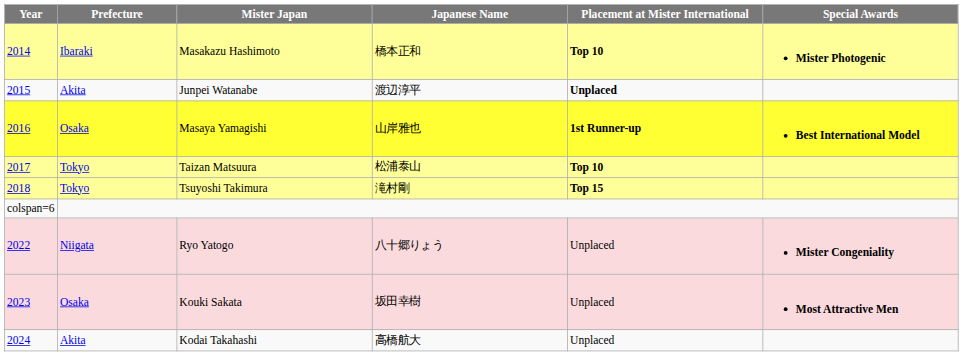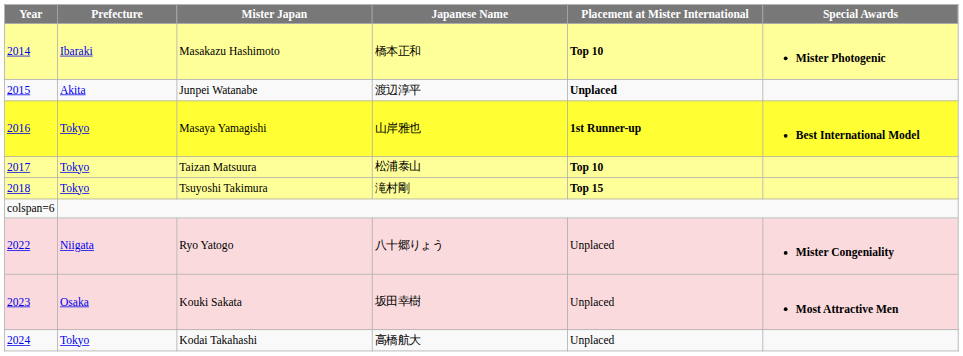(74, 128) Osaka -> (75, 128) Tokyo
(73, 340) Akita -> (75, 340) Tokyo
